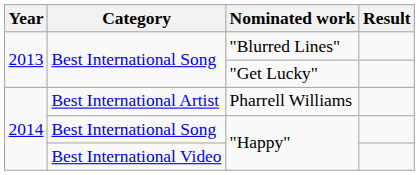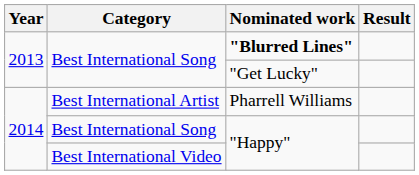(285, 45) normal -> (291, 45) bold
